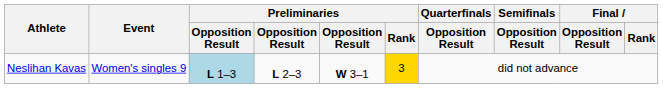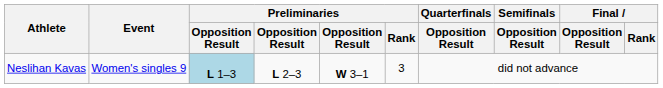(401, 69) gold background -> (401, 69) no background
